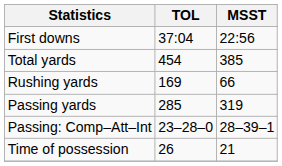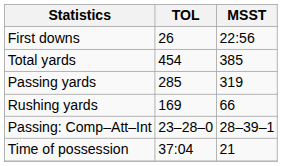(176, 38) 37:04 -> (166, 38) 26
rows swapped: (53, 82) <-> (52, 105)
(166, 149) 26 -> (176, 149) 37:04
